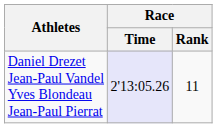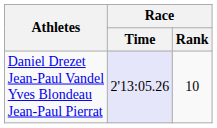(192, 87) 11 -> (192, 87) 10
